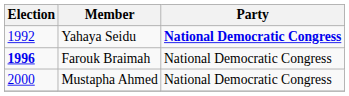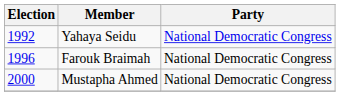(253, 36) bold -> (248, 36) normal
(21, 58) bold -> (21, 58) normal
